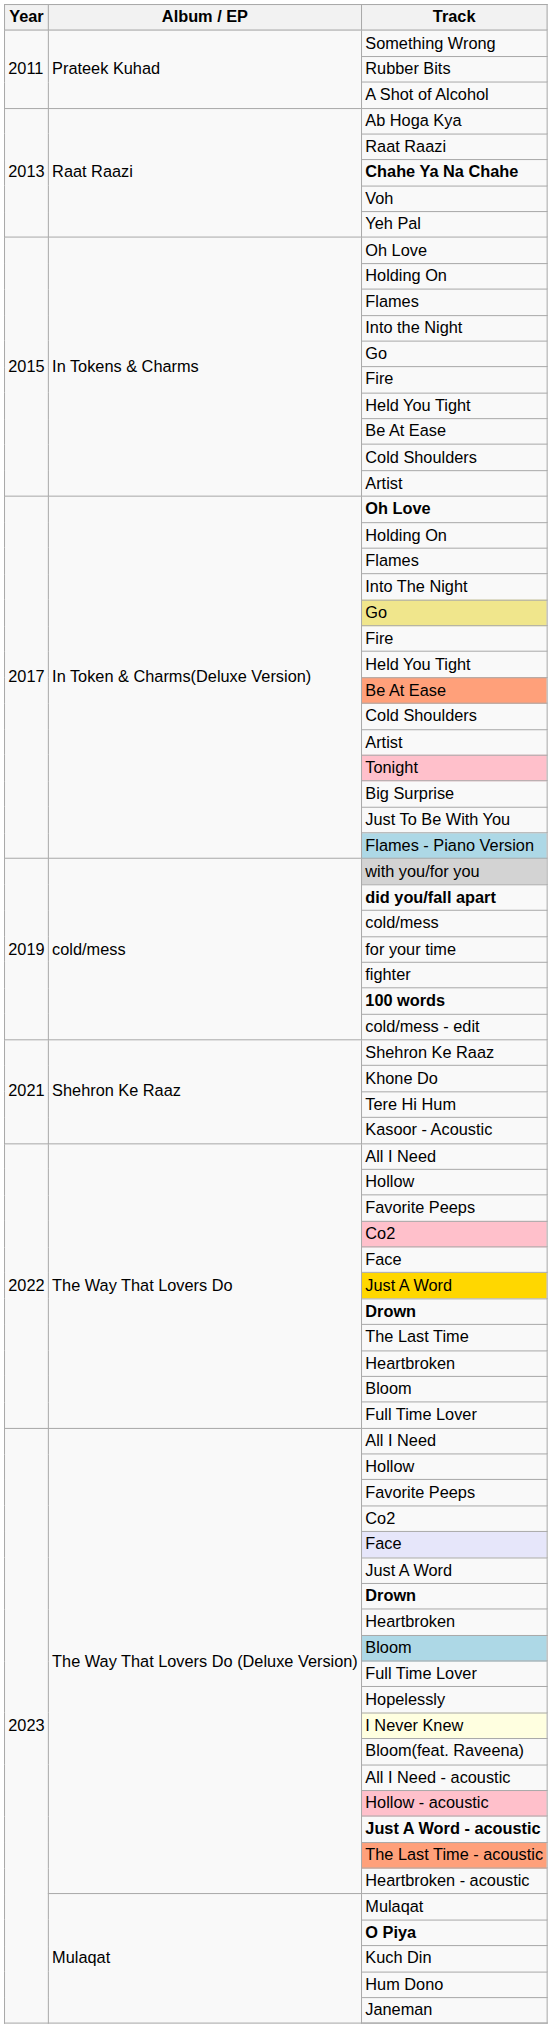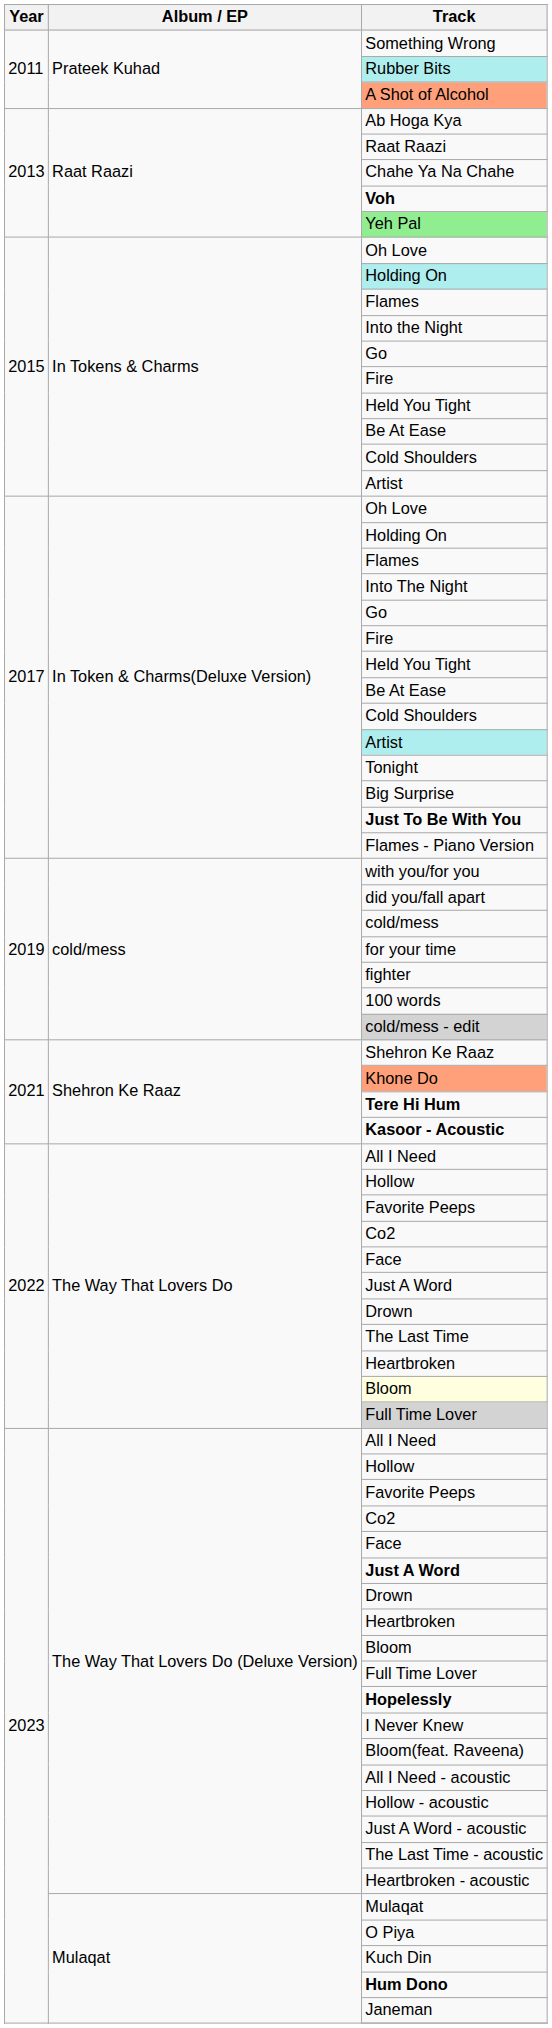(408, 69) no background -> (408, 69) paleturquoise background
(427, 95) no background -> (427, 95) lightsalmon background
(442, 172) bold -> (440, 172) normal
(379, 198) normal -> (380, 198) bold
(393, 224) no background -> (393, 224) lightgreen background
(406, 276) no background -> (406, 276) paleturquoise background
(398, 509) bold -> (396, 509) normal
(376, 612) khaki background -> (376, 612) no background
(406, 690) lightsalmon background -> (406, 690) no background
(384, 742) no background -> (384, 742) paleturquoise background
(392, 768) pink background -> (392, 768) no background
(438, 819) normal -> (443, 819) bold
(450, 845) lightblue background -> (450, 845) no background
(422, 871) lightgrey background -> (422, 871) no background
(431, 897) bold -> (425, 897) normal
(405, 1000) bold -> (403, 1000) normal
(422, 1026) no background -> (422, 1026) lightgrey background
(402, 1078) no background -> (402, 1078) lightsalmon background
(411, 1104) normal -> (413, 1104) bold
(429, 1130) normal -> (435, 1130) bold
(380, 1233) pink background -> (380, 1233) no background
(409, 1285) gold background -> (409, 1285) no background
(391, 1311) bold -> (389, 1311) normal
(388, 1389) no background -> (388, 1389) lightyellow background
(421, 1415) no background -> (421, 1415) lightgrey background
(383, 1544) lavender background -> (383, 1544) no background
(409, 1570) normal -> (413, 1570) bold
(391, 1596) bold -> (389, 1596) normal
(388, 1648) lightblue background -> (388, 1648) no background
(405, 1699) normal -> (408, 1699) bold
(414, 1725) lightyellow background -> (414, 1725) no background
(427, 1803) pink background -> (427, 1803) no background
(453, 1829) bold -> (446, 1829) normal
(454, 1855) lightsalmon background -> (454, 1855) no background
(391, 1932) bold -> (390, 1932) normal
(404, 1984) normal -> (407, 1984) bold
